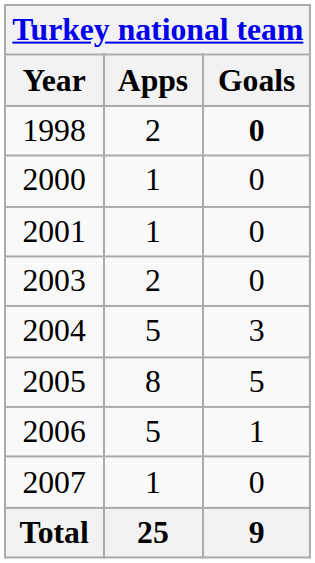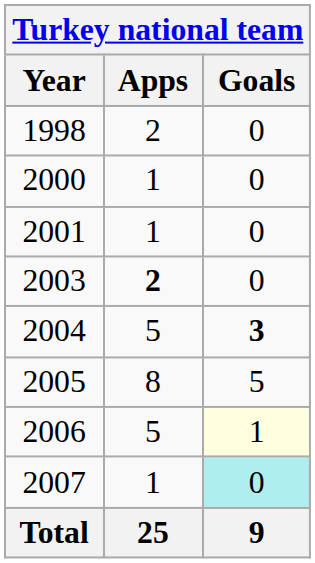(257, 130) bold -> (257, 130) normal
(153, 280) normal -> (153, 280) bold
(257, 331) normal -> (257, 331) bold
(257, 431) no background -> (257, 431) lightyellow background
(257, 481) no background -> (257, 481) paleturquoise background
